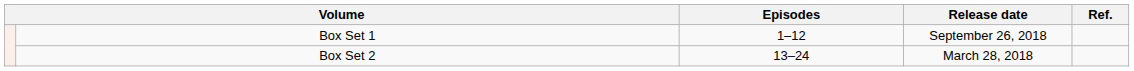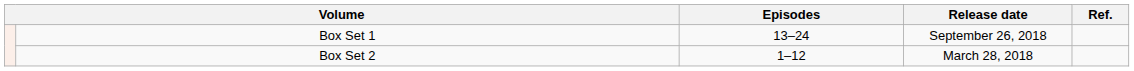(791, 35) 1–12 -> (791, 35) 13–24
(791, 55) 13–24 -> (791, 55) 1–12
